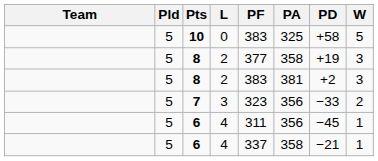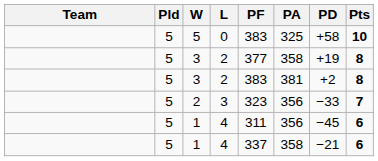columns swapped: (360, 15) <-> (196, 15)
